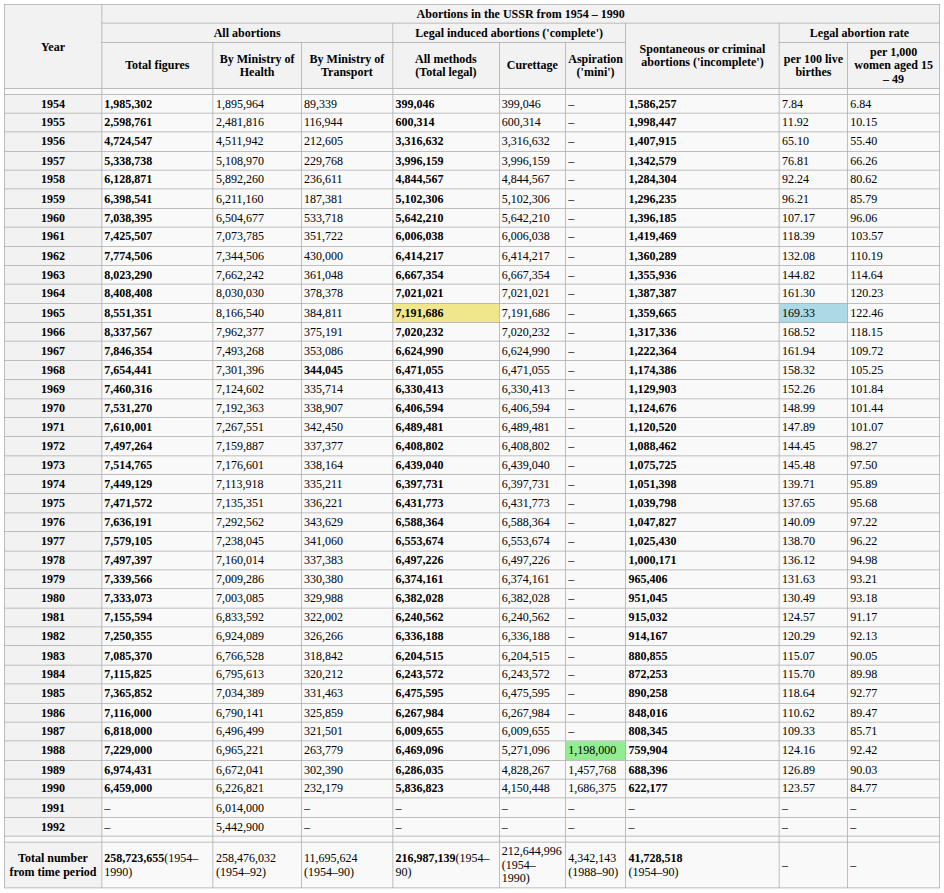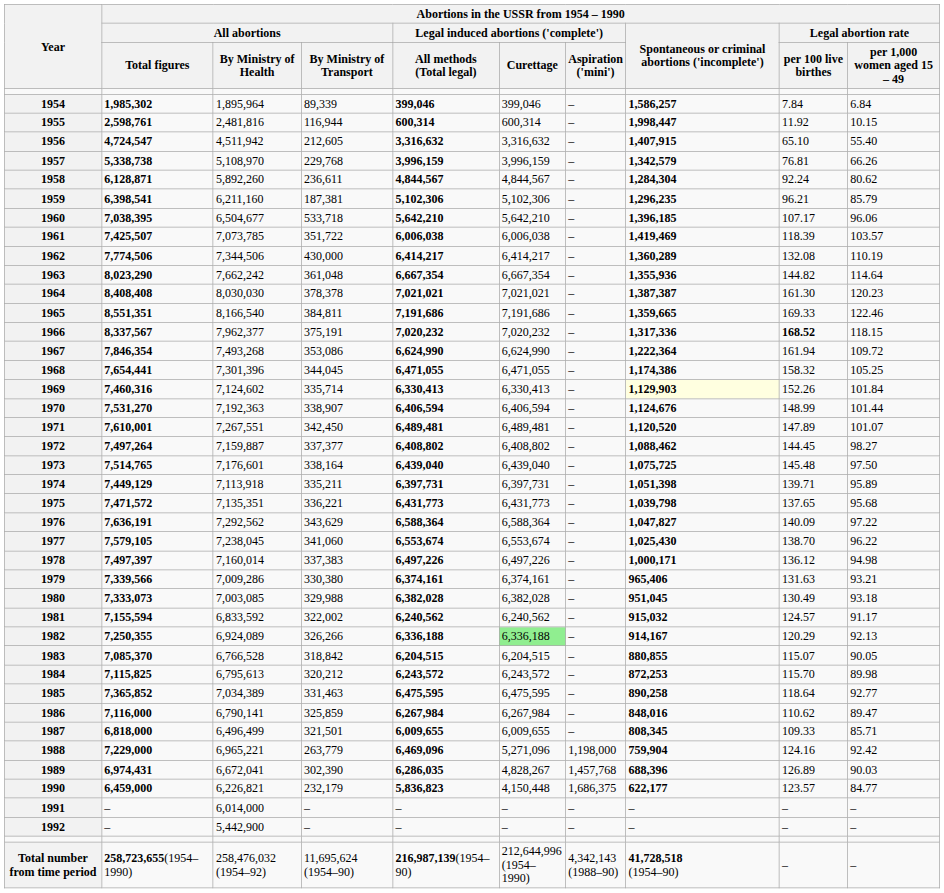(419, 312) khaki background -> (419, 312) no background
(799, 312) lightblue background -> (799, 312) no background
(799, 332) normal -> (799, 332) bold
(323, 370) bold -> (323, 370) normal
(652, 389) no background -> (652, 389) lightyellow background
(526, 636) no background -> (526, 636) lightgreen background
(592, 750) lightgreen background -> (592, 750) no background
